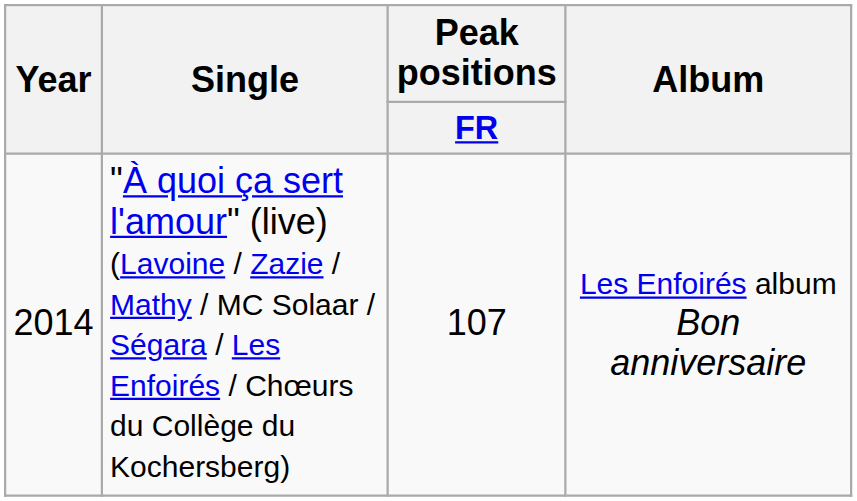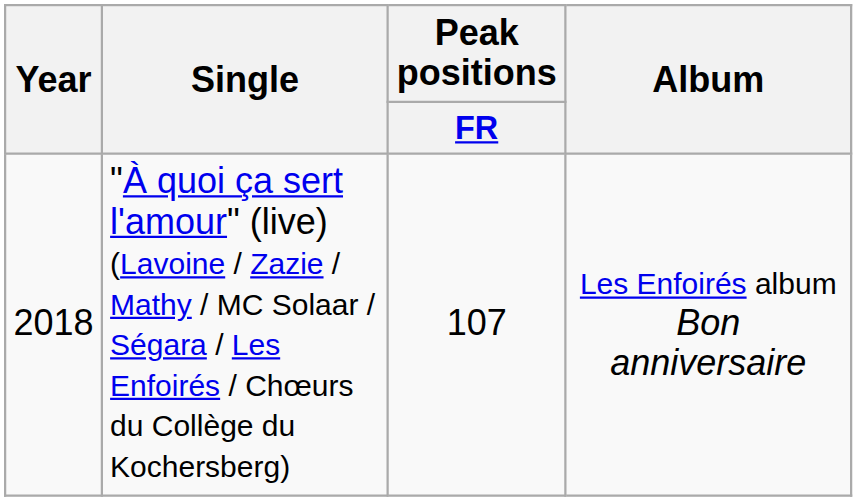(53, 323) 2014 -> (53, 323) 2018
